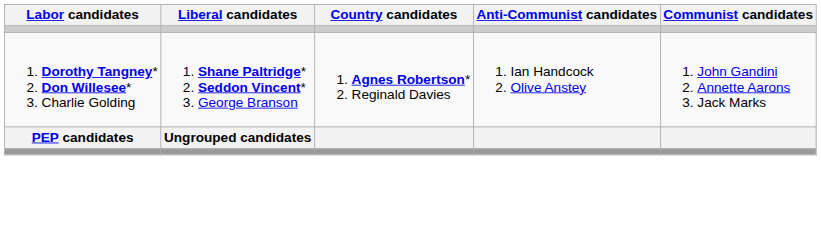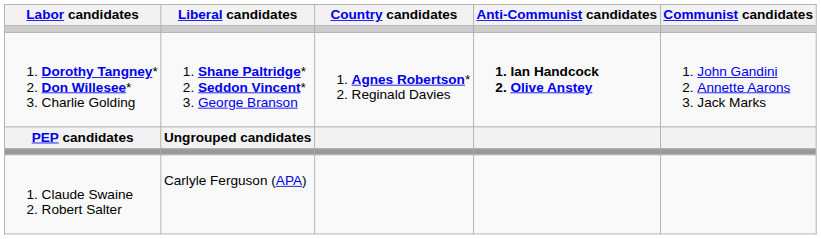(567, 80) normal -> (567, 80) bold
+ row: (83, 202)
